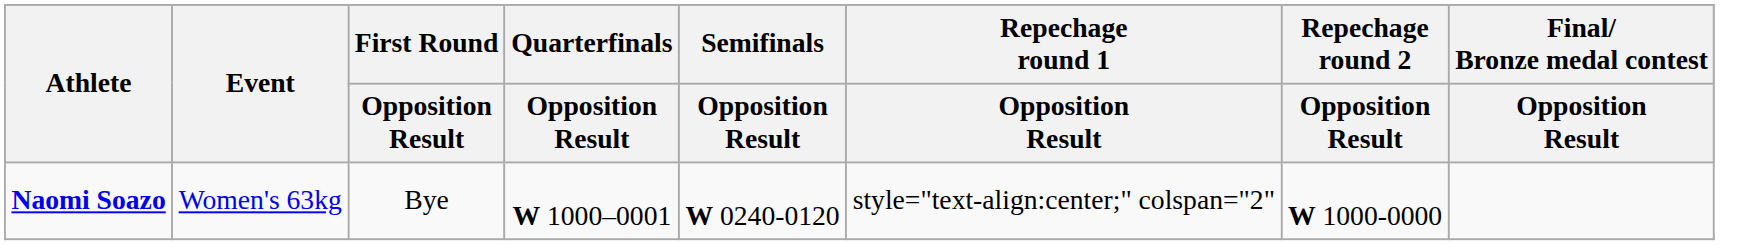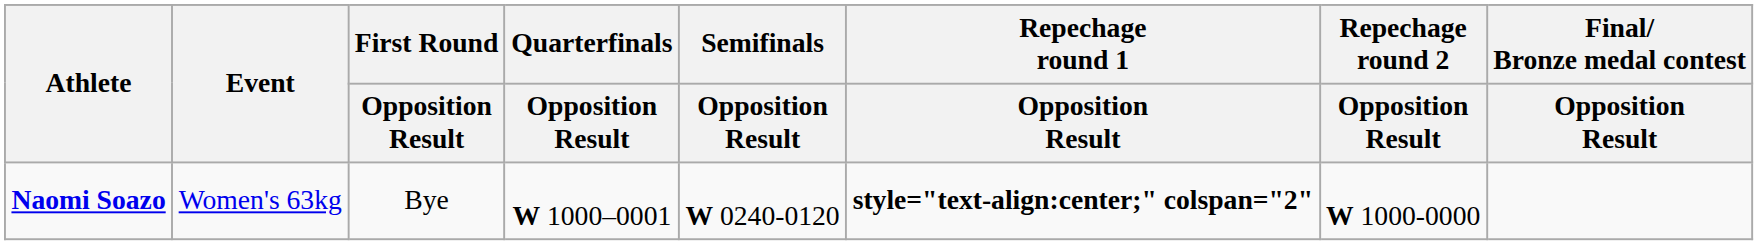(1064, 200) normal -> (1083, 200) bold
